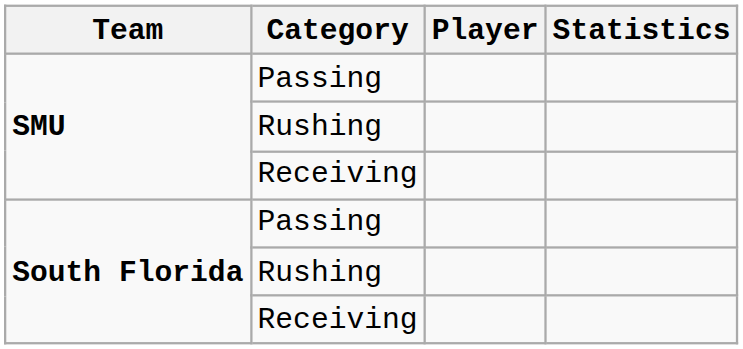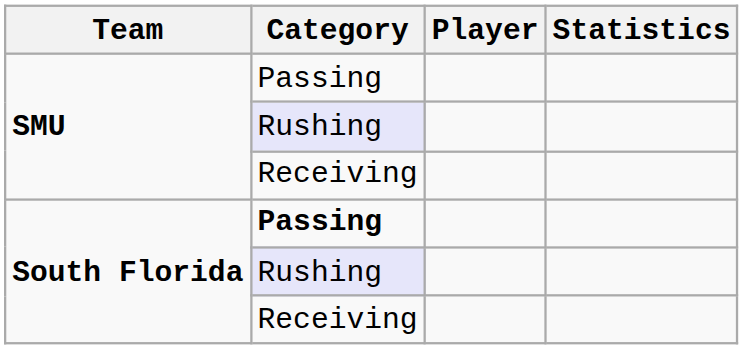(320, 127) no background -> (320, 127) lavender background
(320, 223) normal -> (320, 223) bold
(320, 271) no background -> (320, 271) lavender background
